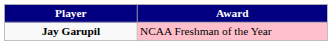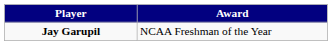(206, 31) pink background -> (206, 31) no background
